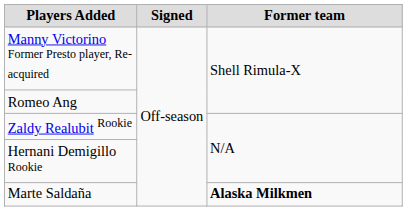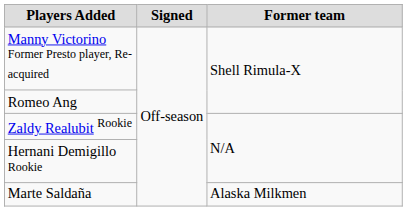(261, 194) bold -> (258, 194) normal
